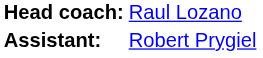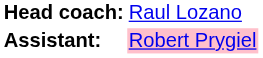(193, 40) no background -> (193, 40) pink background
